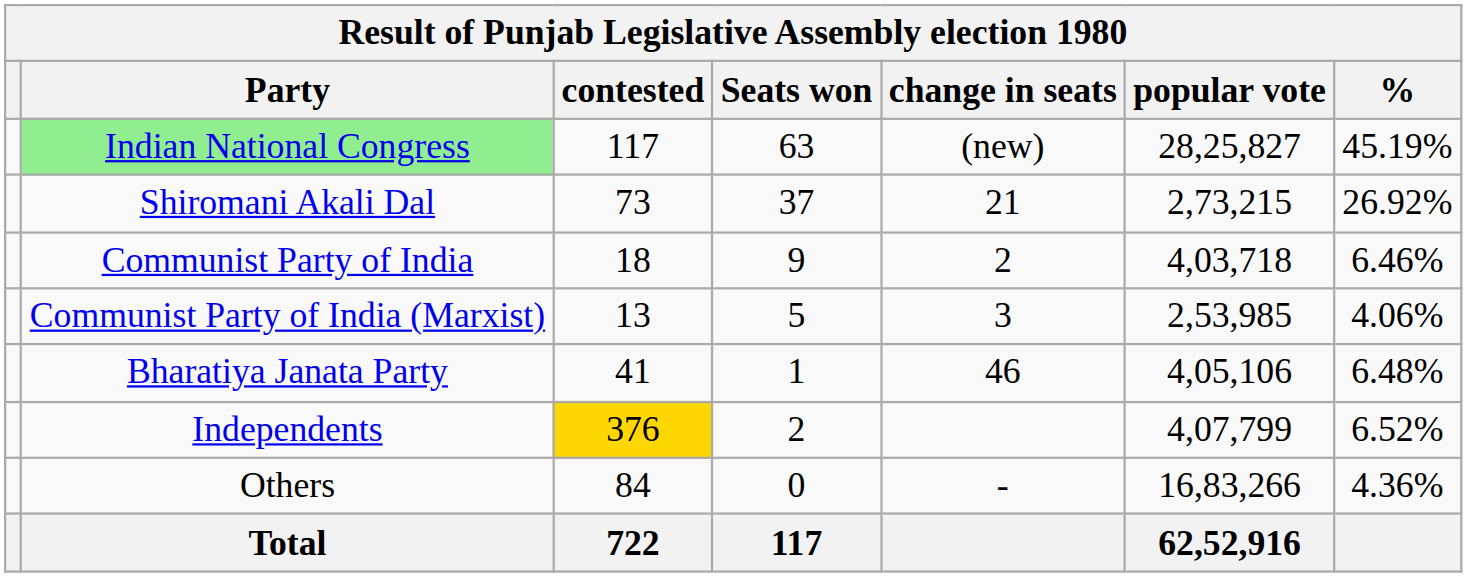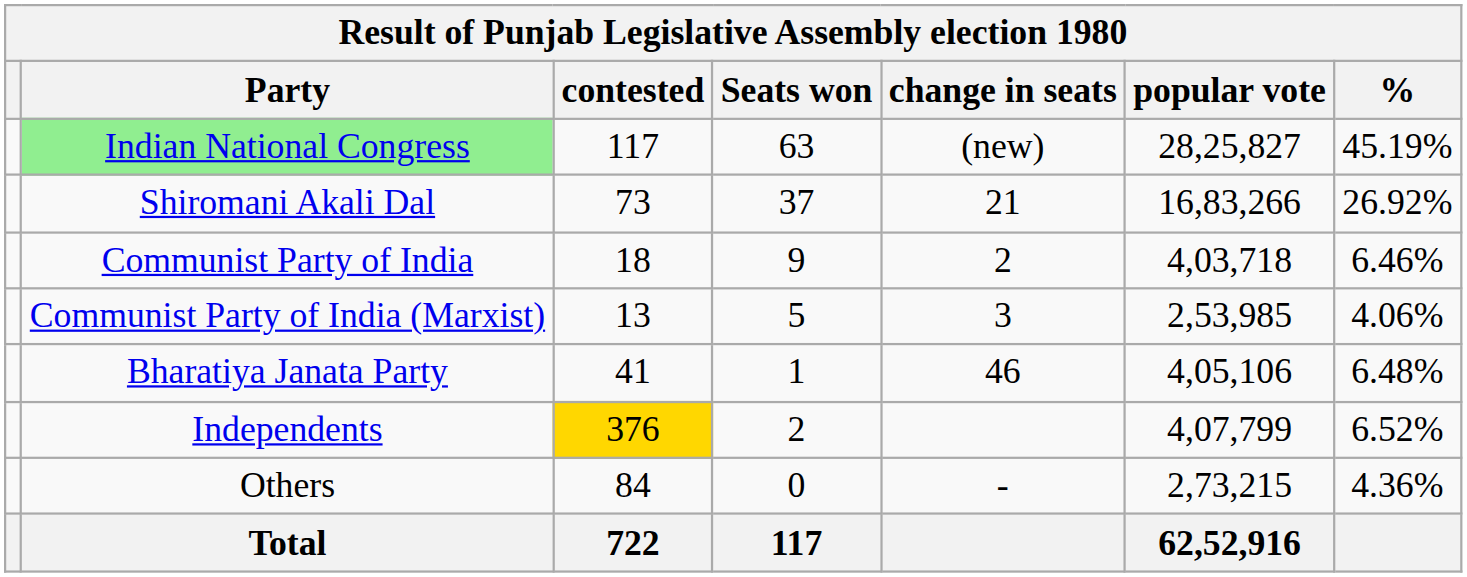(1230, 202) 2,73,215 -> (1230, 202) 16,83,266
(1230, 485) 16,83,266 -> (1230, 485) 2,73,215
